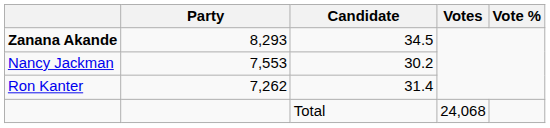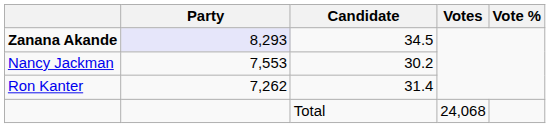(268, 39) no background -> (268, 39) lavender background
